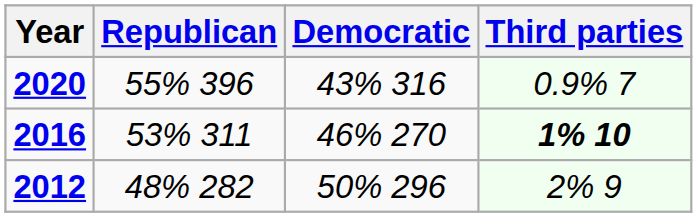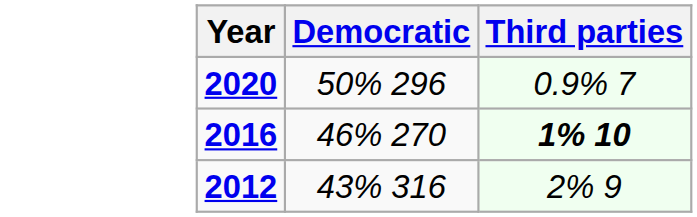- column: (189, 32)
(381, 83) 43% 316 -> (381, 83) 50% 296
(381, 187) 50% 296 -> (381, 187) 43% 316
